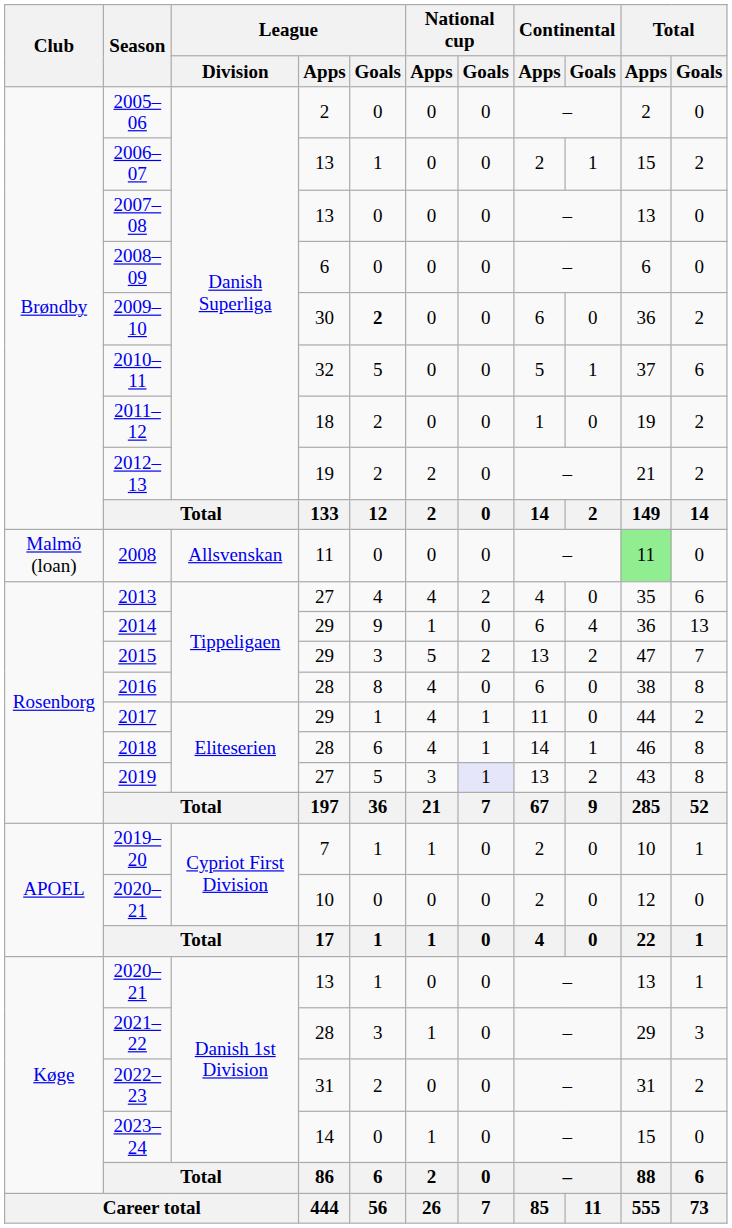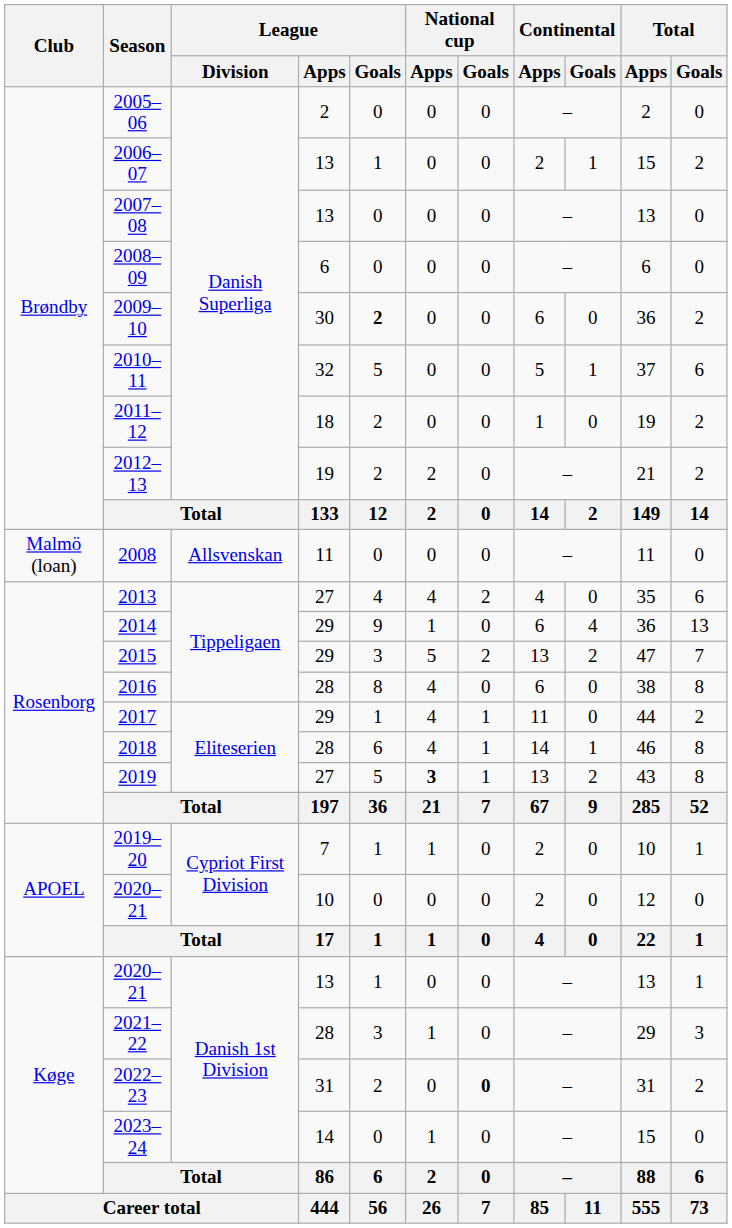(646, 555) lightgreen background -> (646, 555) no background
(431, 777) normal -> (431, 777) bold
(486, 777) lavender background -> (486, 777) no background
(486, 1085) normal -> (486, 1085) bold
